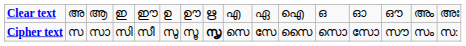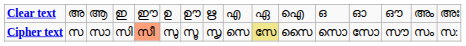(146, 31) no background -> (146, 31) lightsalmon background
(213, 31) bold -> (213, 31) normal
(265, 31) no background -> (265, 31) khaki background
